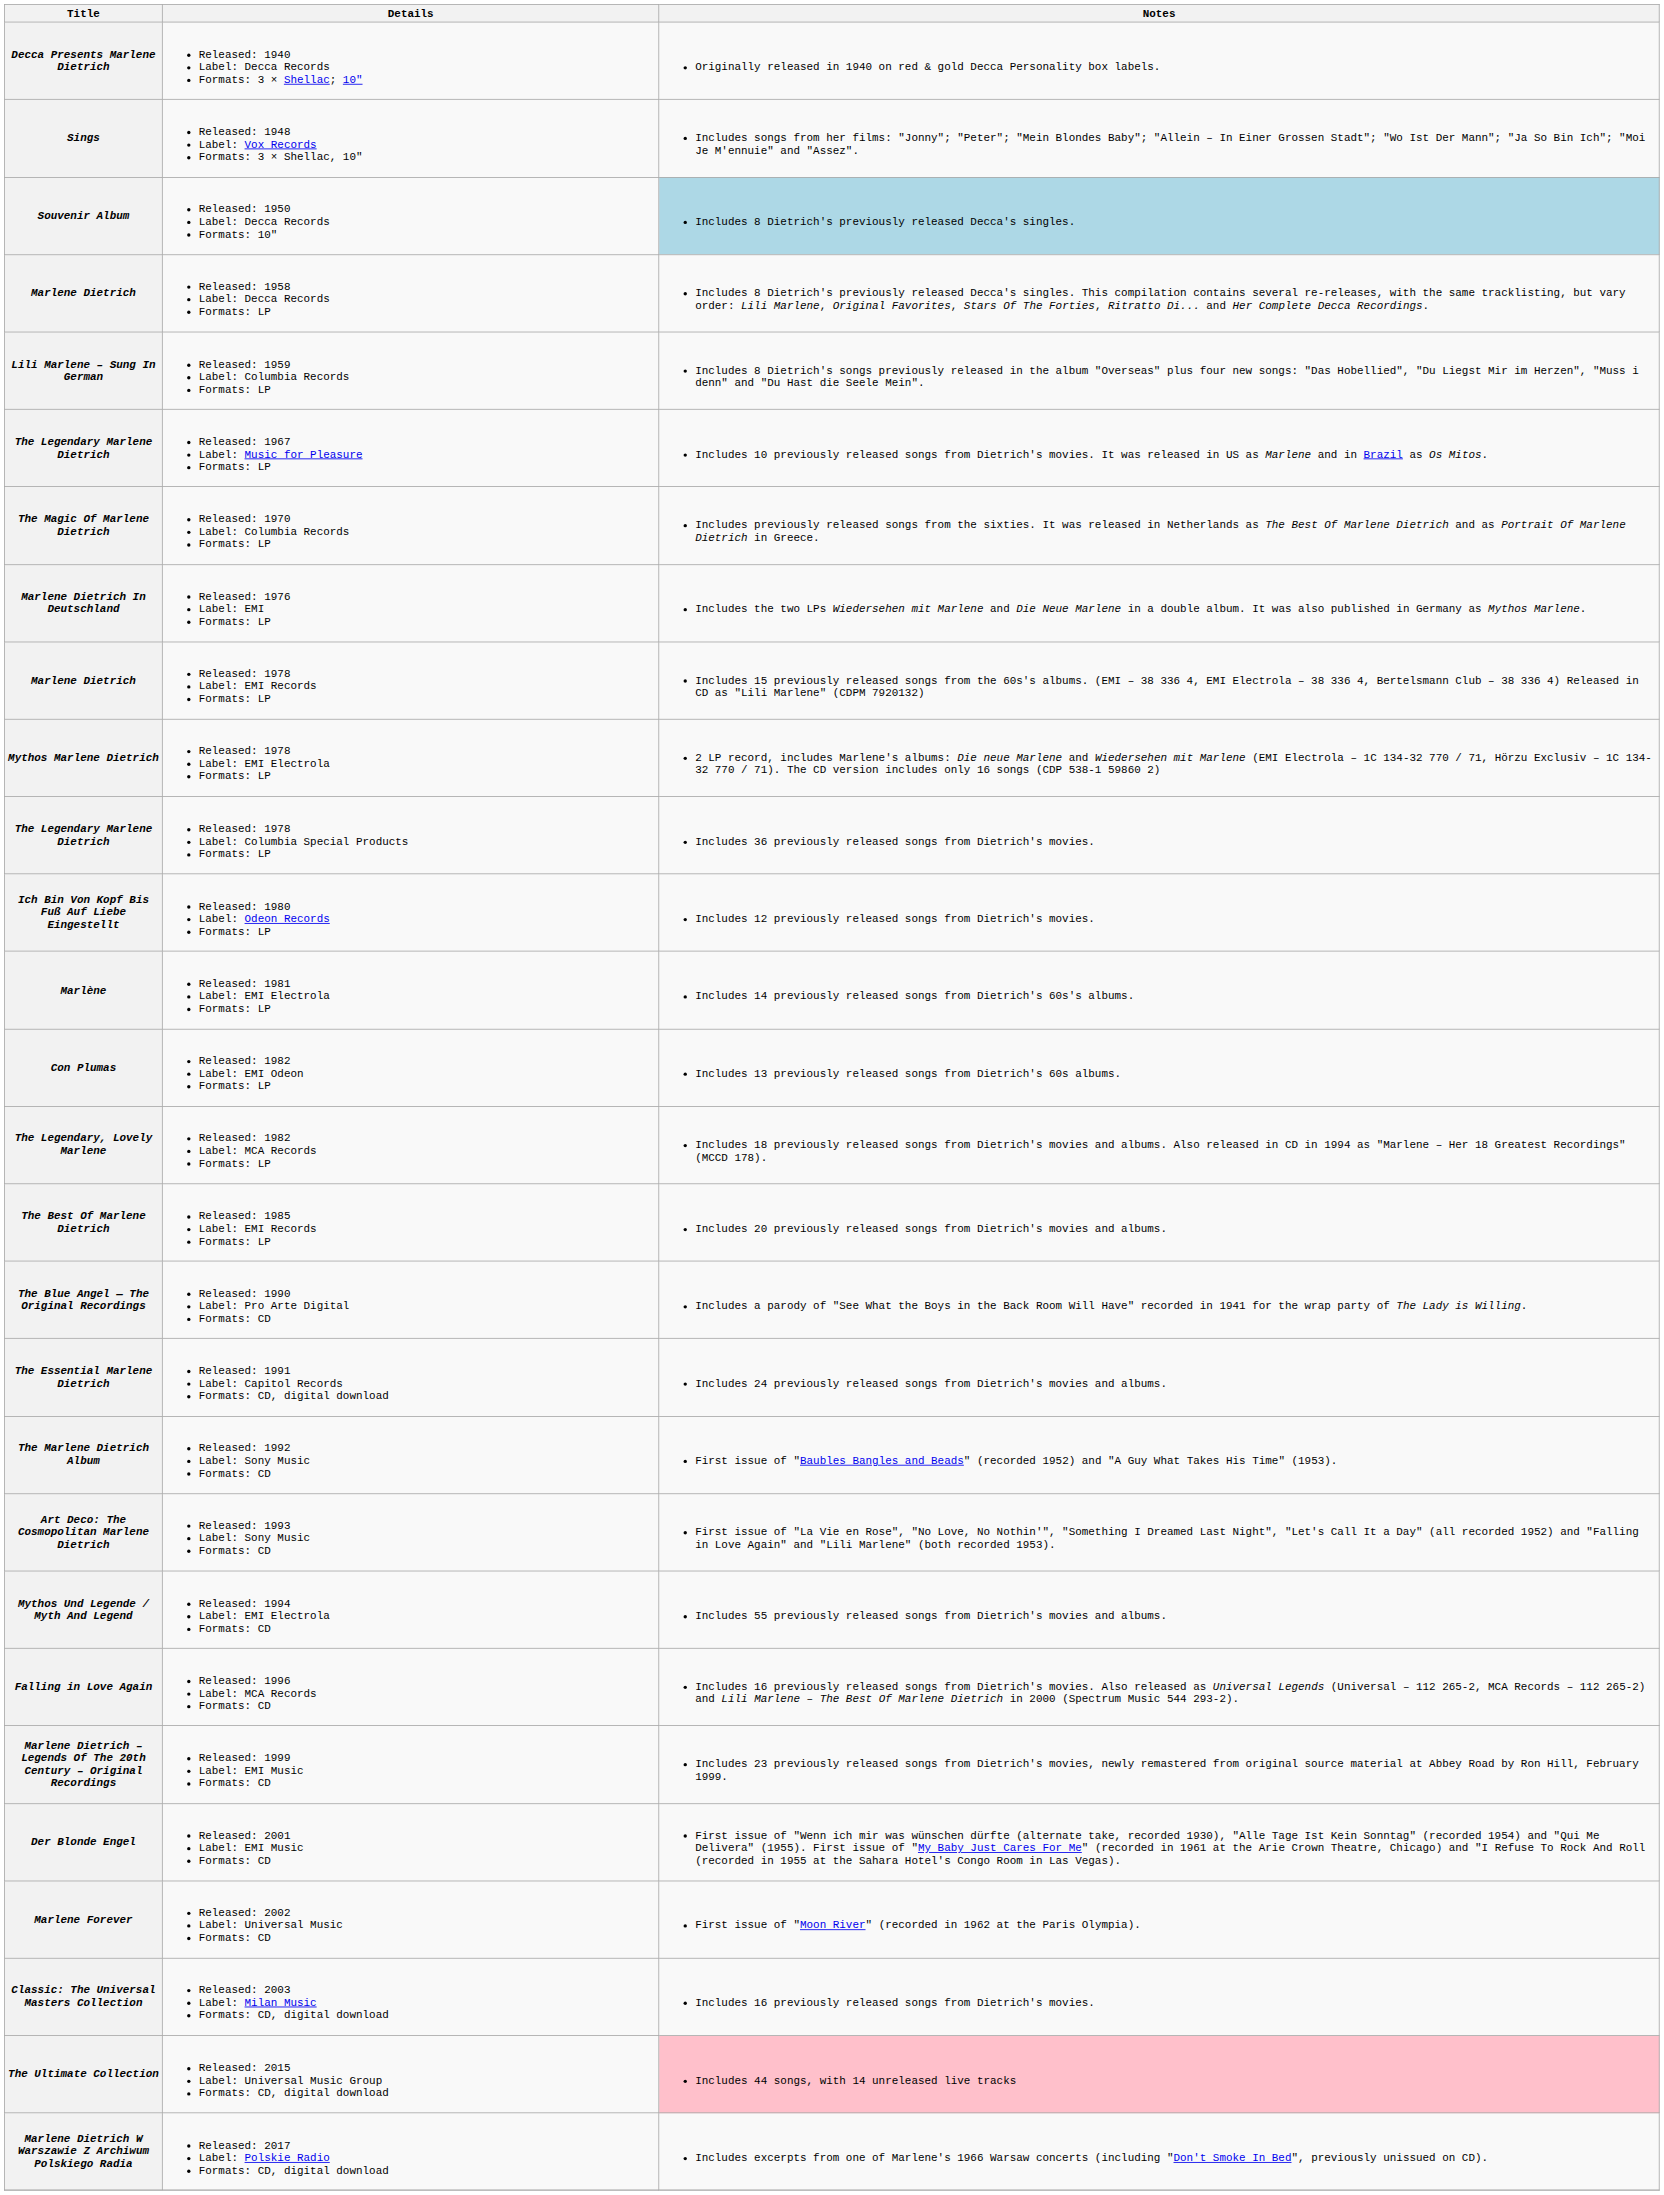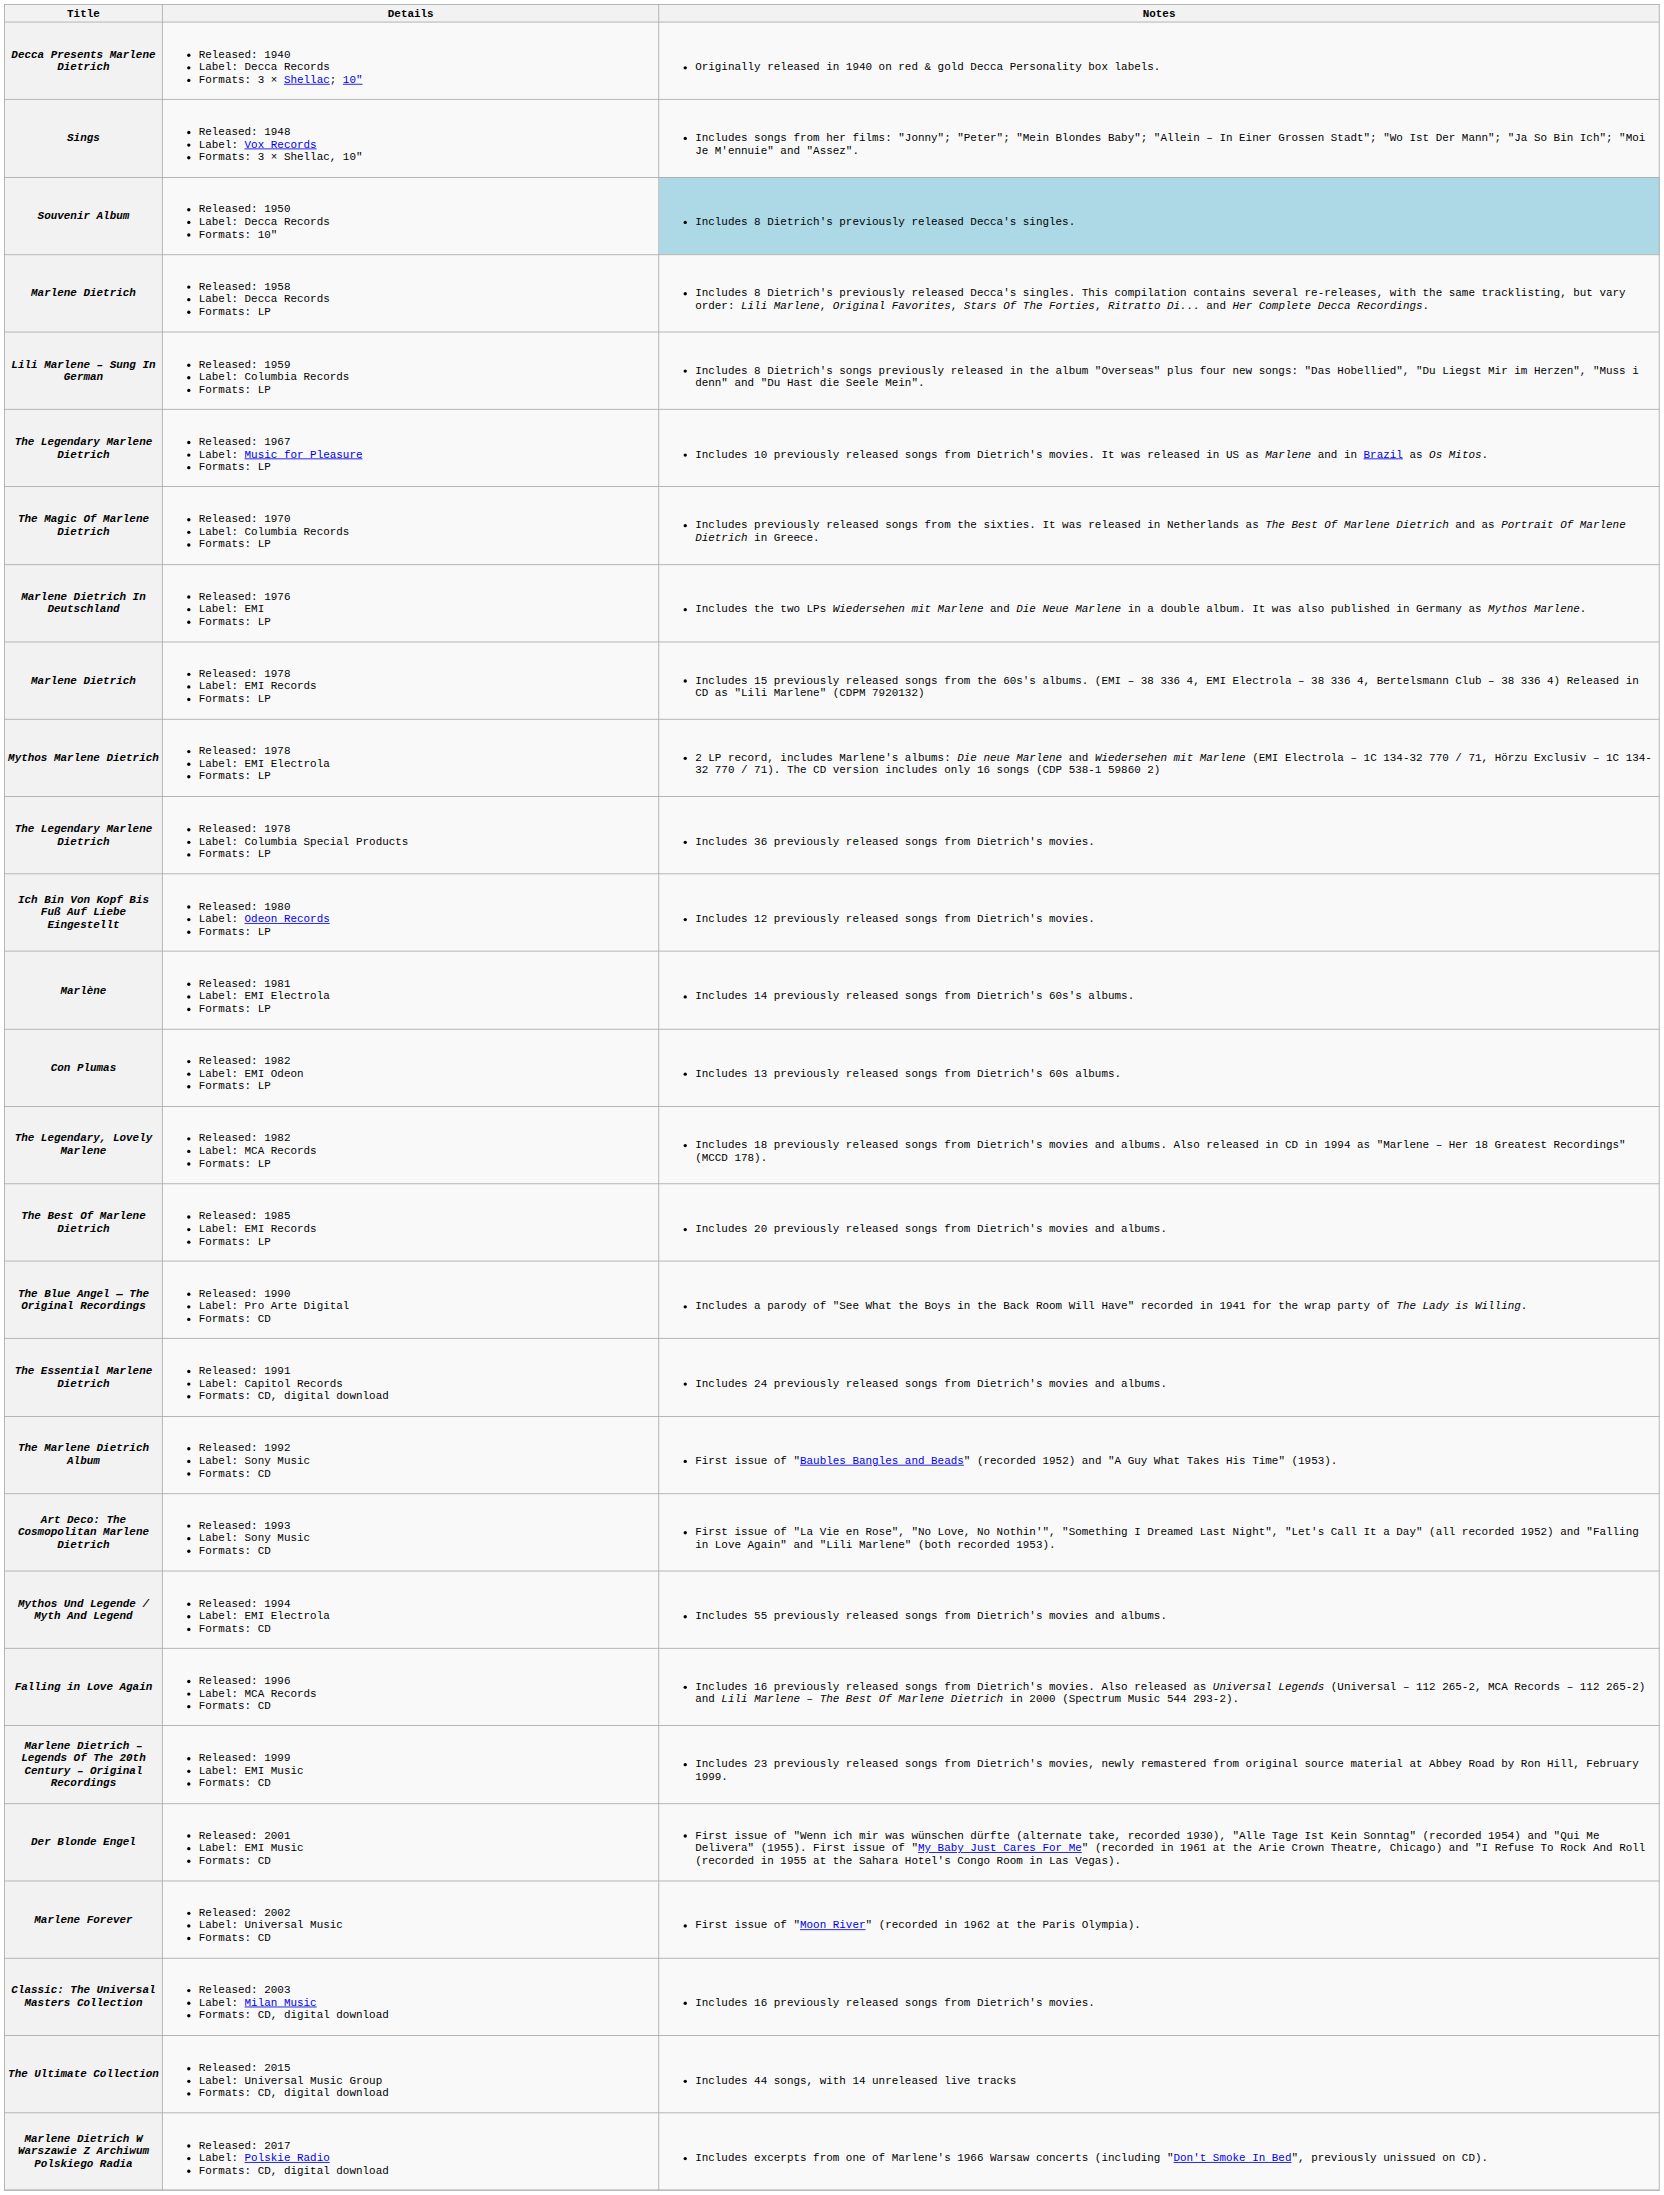(1159, 2081) pink background -> (1159, 2081) no background
